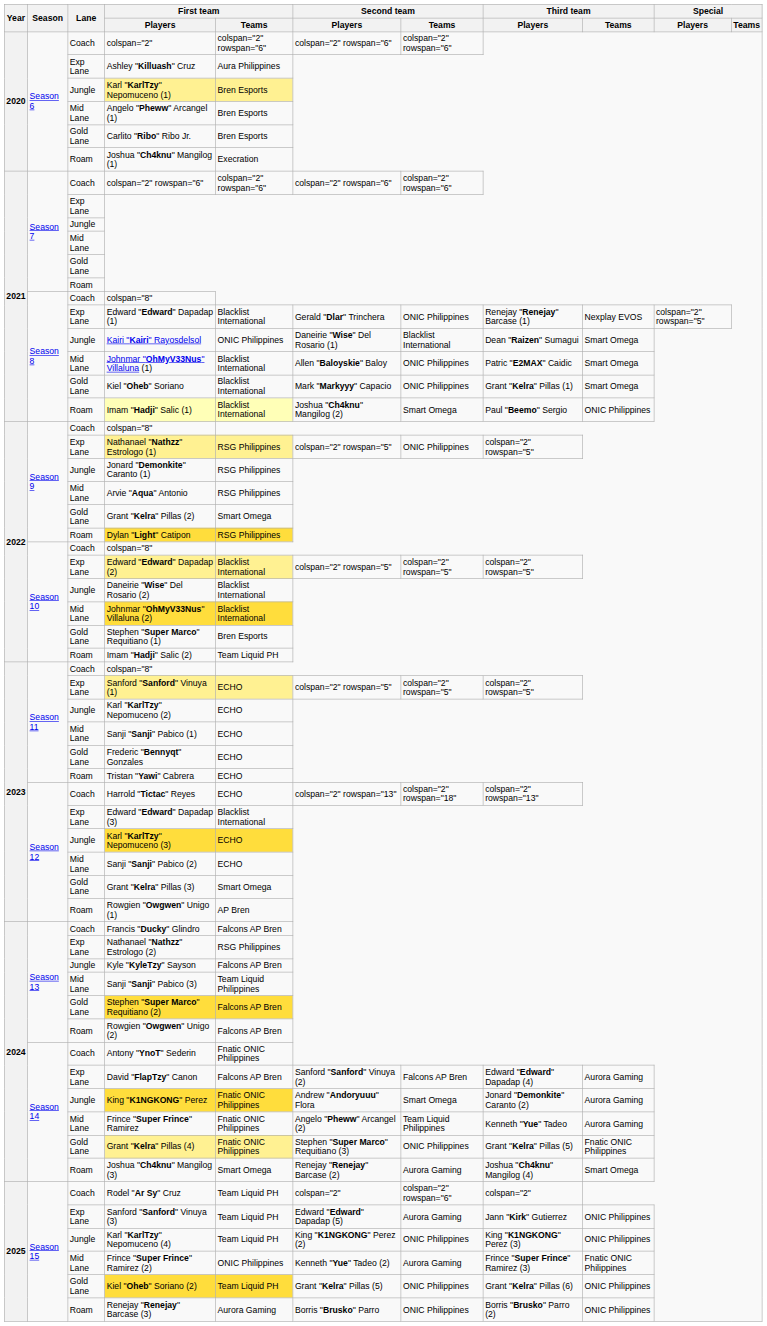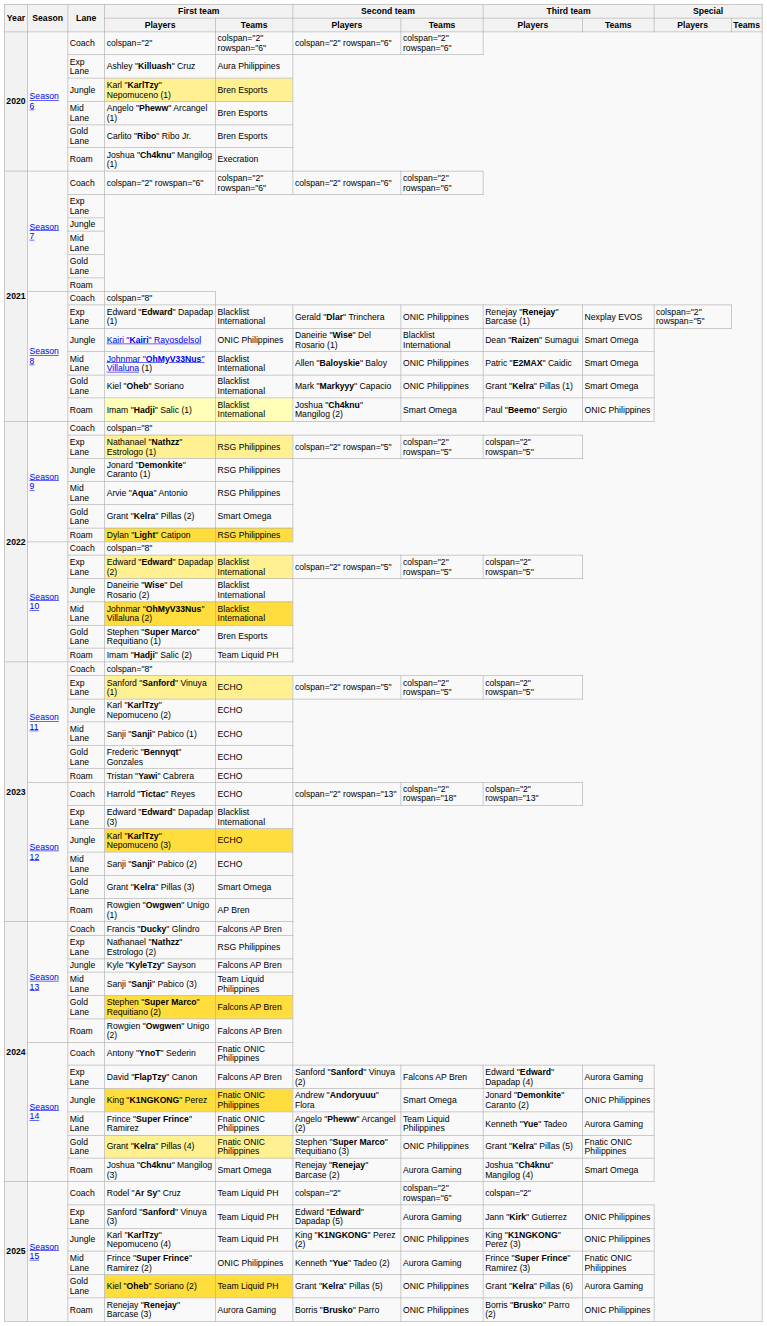(436, 447) ONIC Philippines -> (427, 447) colspan="2" rowspan="5"
(614, 1101) Aurora Gaming -> (617, 1101) ONIC Philippines
(617, 1287) ONIC Philippines -> (614, 1287) Aurora Gaming
